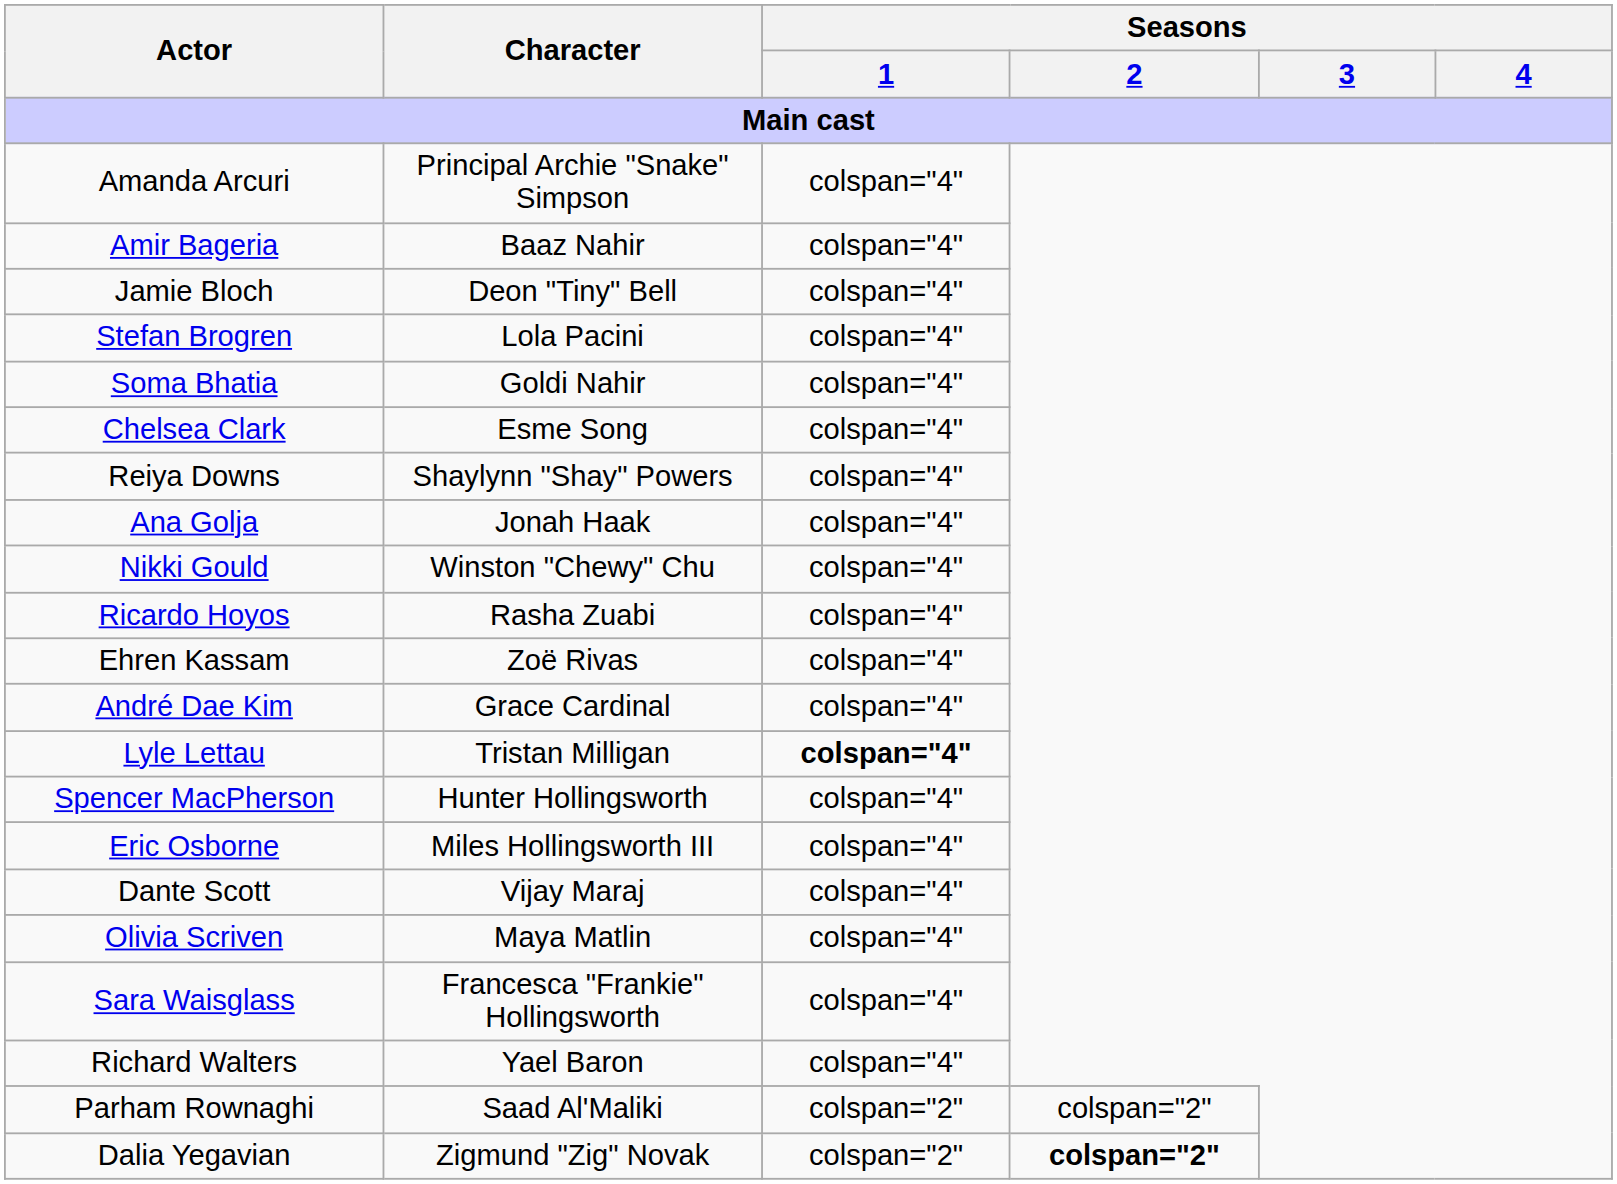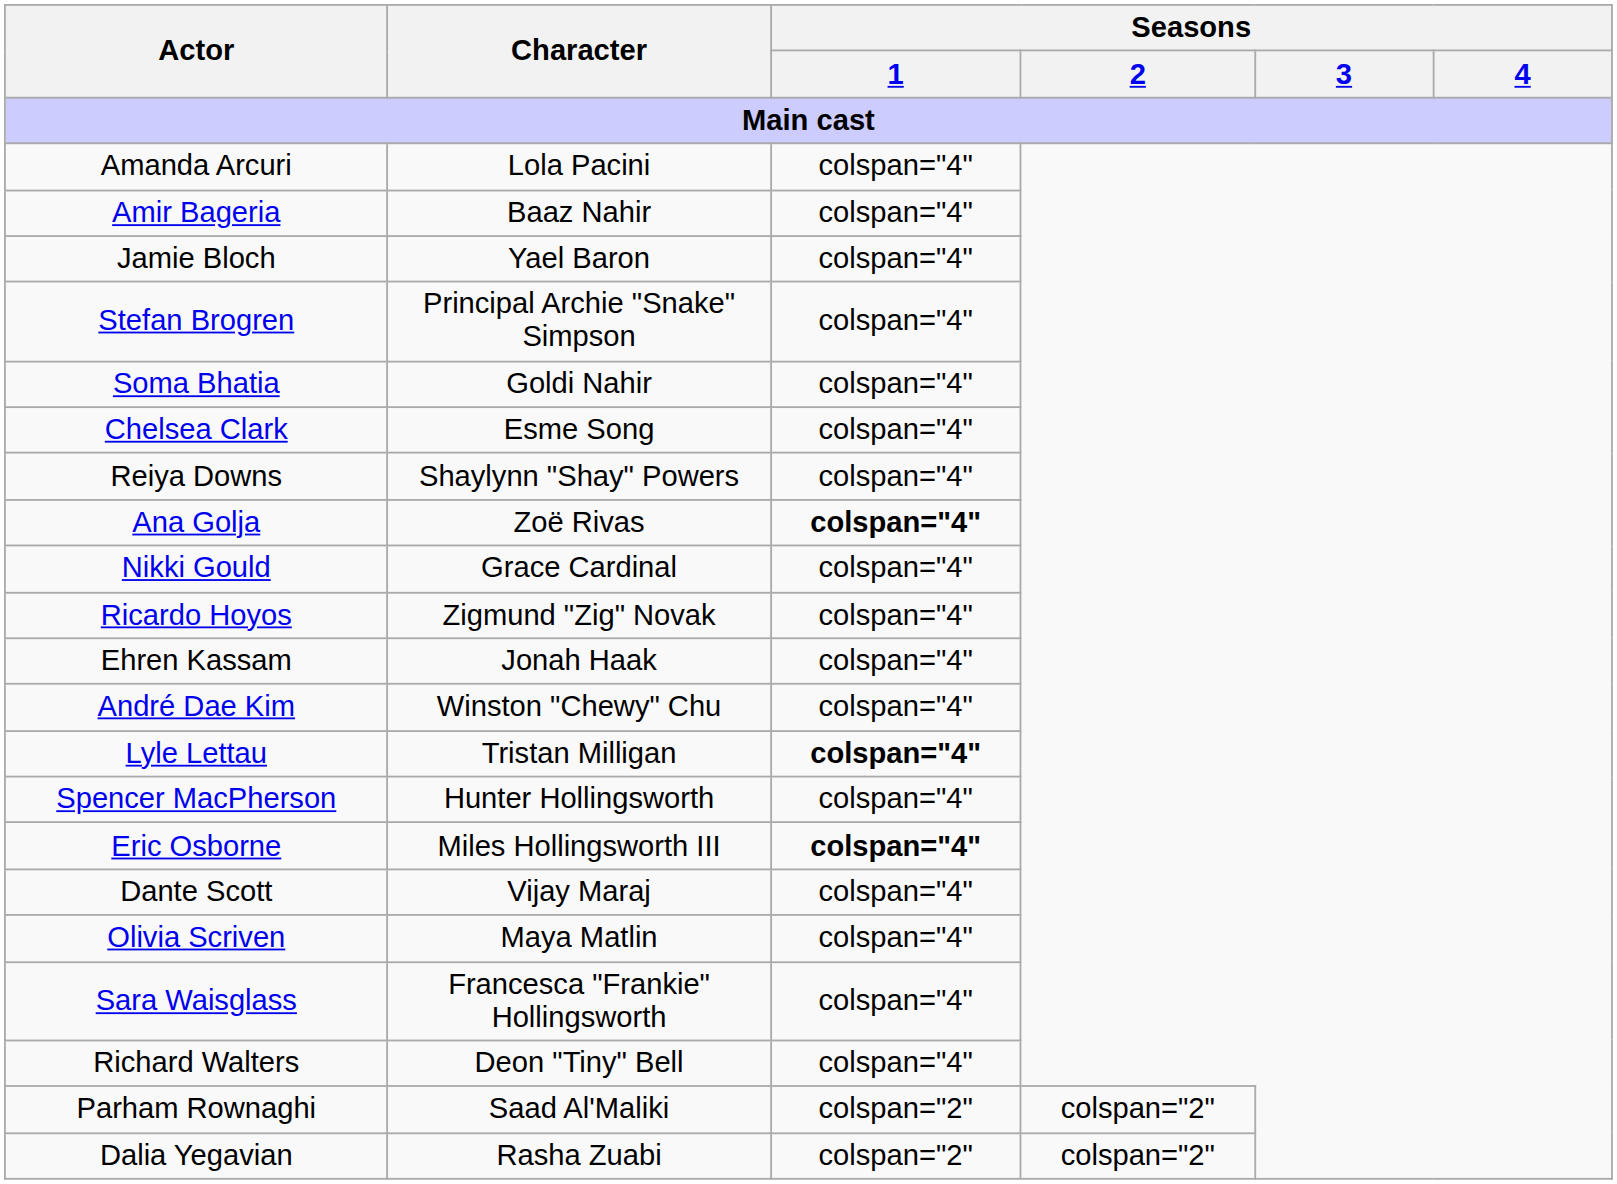(573, 182) Principal Archie "Snake" Simpson -> (579, 166) Lola Pacini
(573, 291) Deon "Tiny" Bell -> (579, 258) Yael Baron
(573, 337) Lola Pacini -> (579, 321) Principal Archie "Snake" Simpson
(573, 522) Jonah Haak -> (579, 522) Zoë Rivas
(886, 522) normal -> (896, 522) bold
(573, 568) Winston "Chewy" Chu -> (579, 568) Grace Cardinal
(573, 614) Rasha Zuabi -> (579, 614) Zigmund "Zig" Novak
(573, 660) Zoë Rivas -> (579, 660) Jonah Haak
(573, 706) Grace Cardinal -> (579, 706) Winston "Chewy" Chu
(886, 845) normal -> (896, 845) bold
(573, 1062) Yael Baron -> (579, 1062) Deon "Tiny" Bell
(573, 1155) Zigmund "Zig" Novak -> (579, 1155) Rasha Zuabi
(1134, 1155) bold -> (1138, 1155) normal
